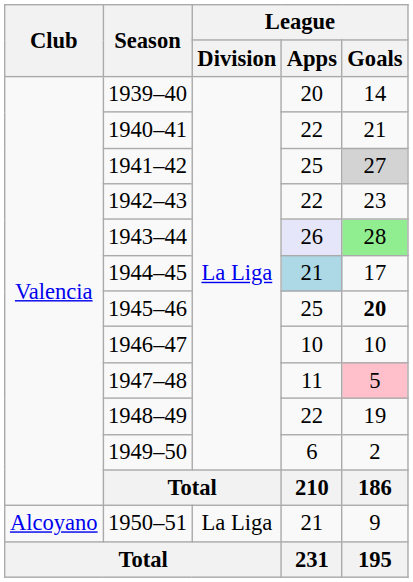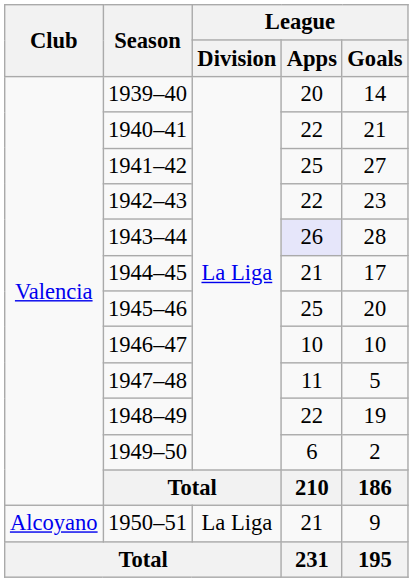(375, 165) lightgrey background -> (375, 165) no background
(375, 237) lightgreen background -> (375, 237) no background
(312, 272) lightblue background -> (312, 272) no background
(375, 308) bold -> (375, 308) normal
(375, 380) pink background -> (375, 380) no background
